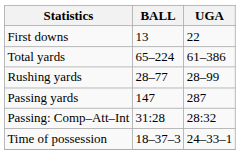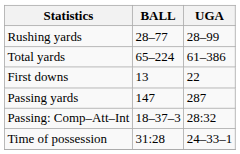rows swapped: (38, 36) <-> (45, 77)
(150, 118) 31:28 -> (158, 118) 18–37–3
(158, 139) 18–37–3 -> (150, 139) 31:28
